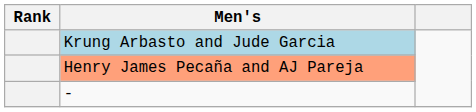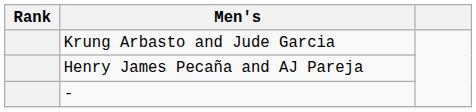(199, 43) lightblue background -> (199, 43) no background
(214, 68) lightsalmon background -> (214, 68) no background
